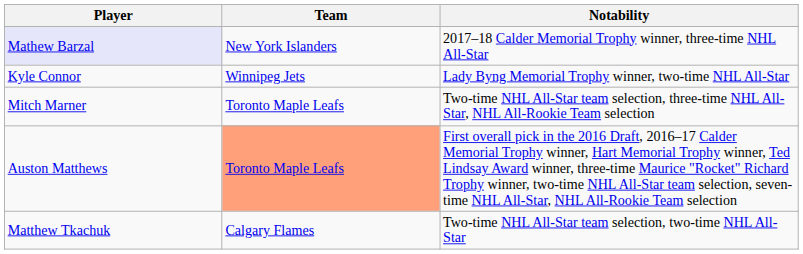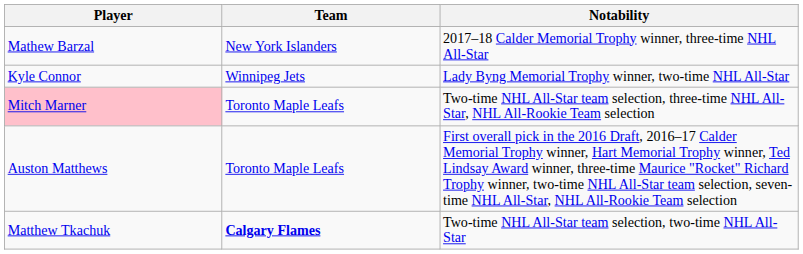(51, 45) lavender background -> (51, 45) no background
(47, 106) no background -> (47, 106) pink background
(285, 168) lightsalmon background -> (285, 168) no background
(270, 230) normal -> (273, 230) bold
